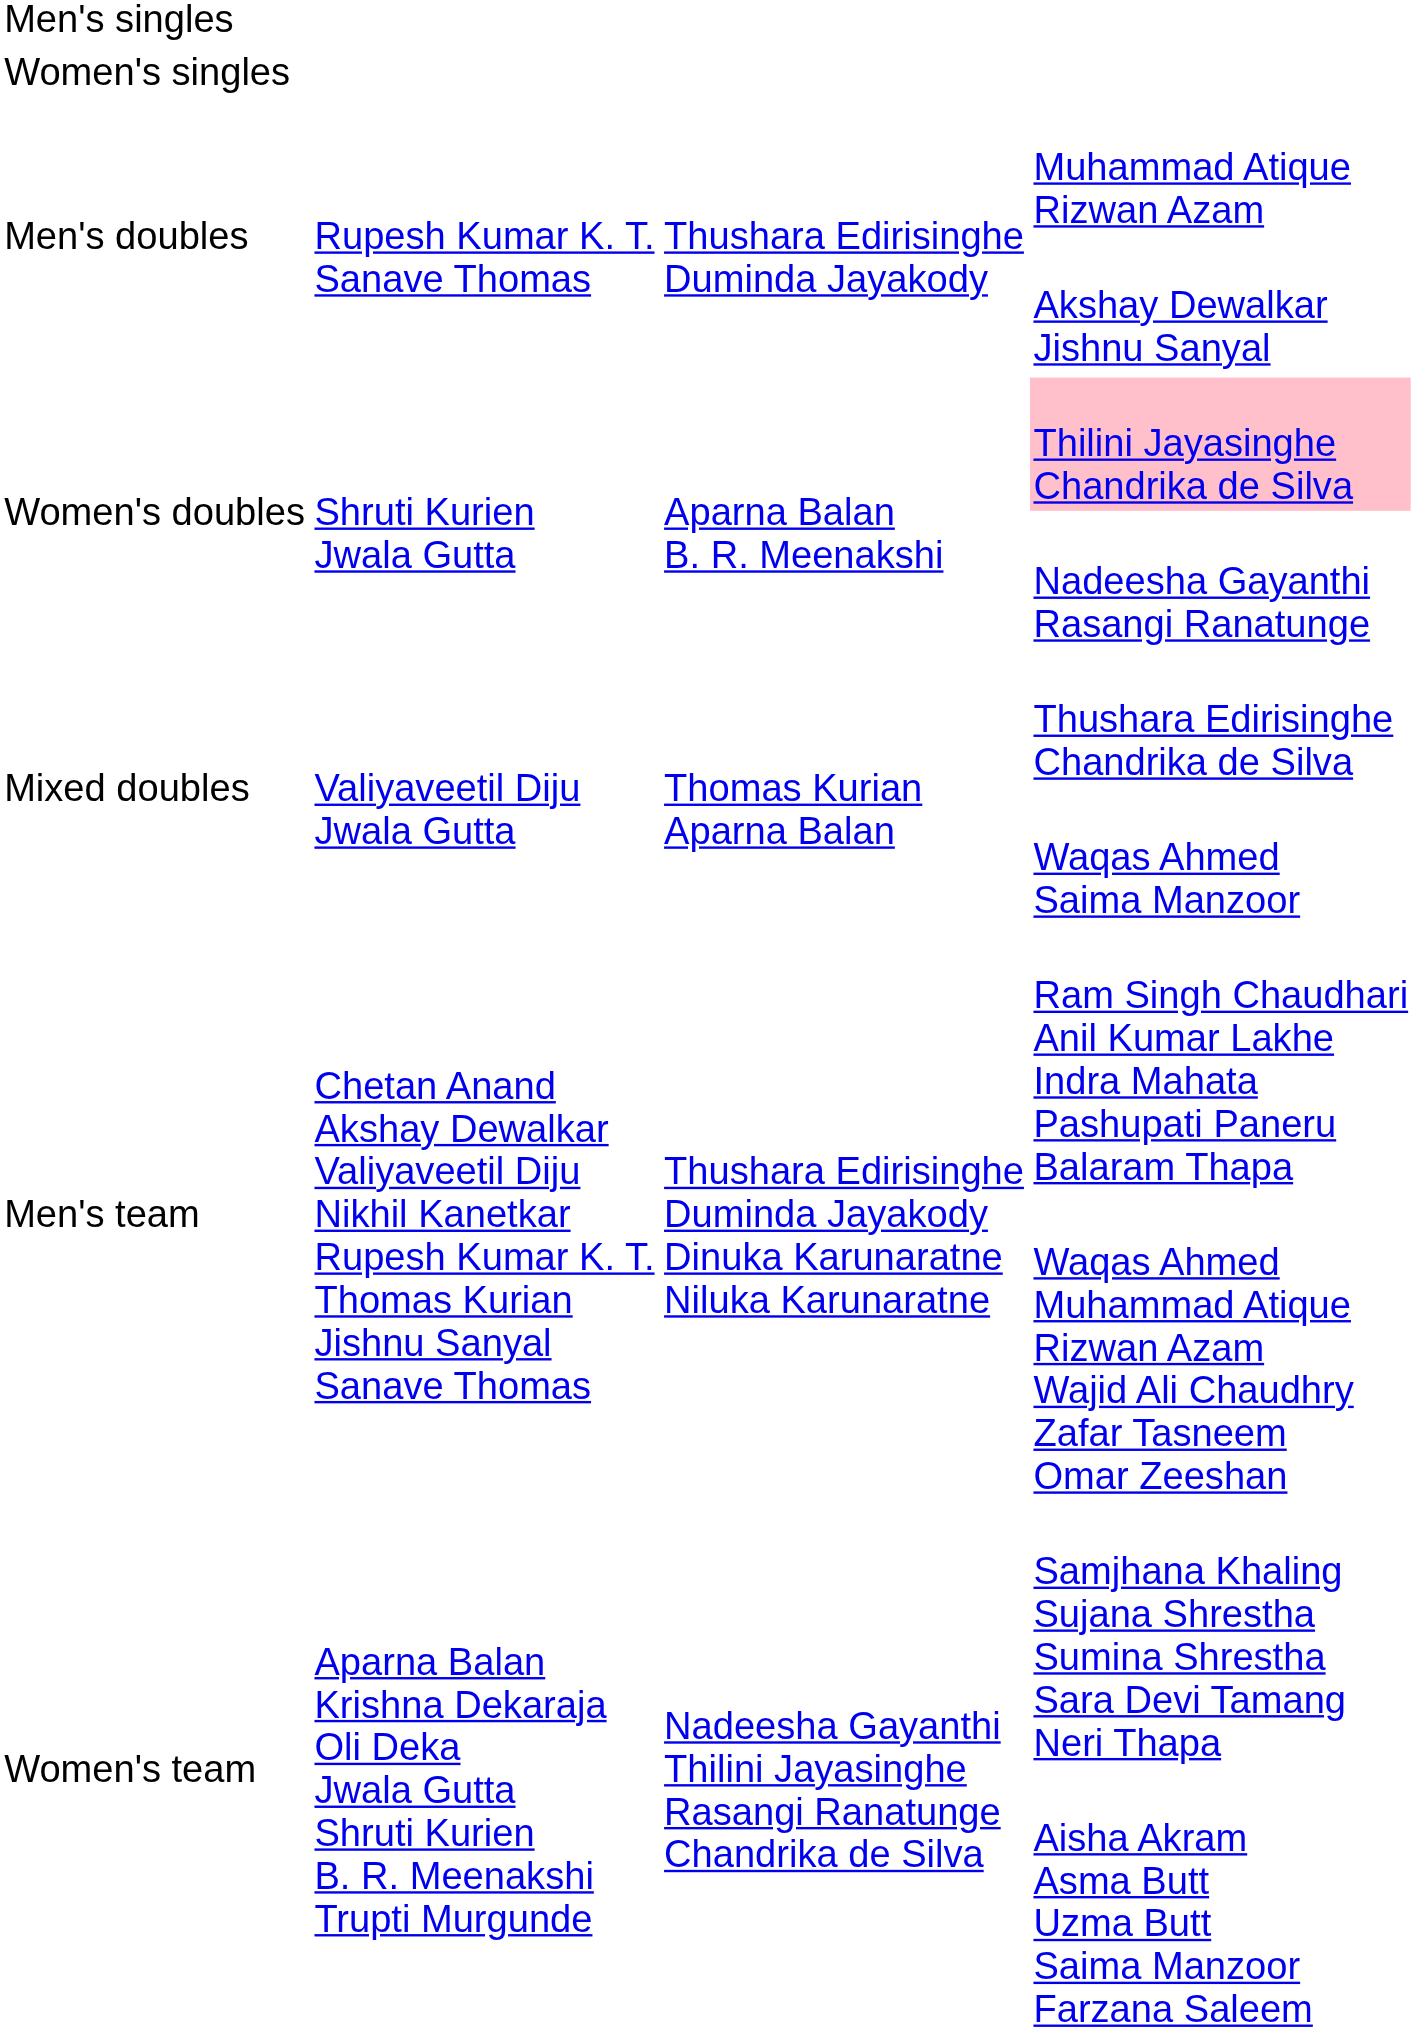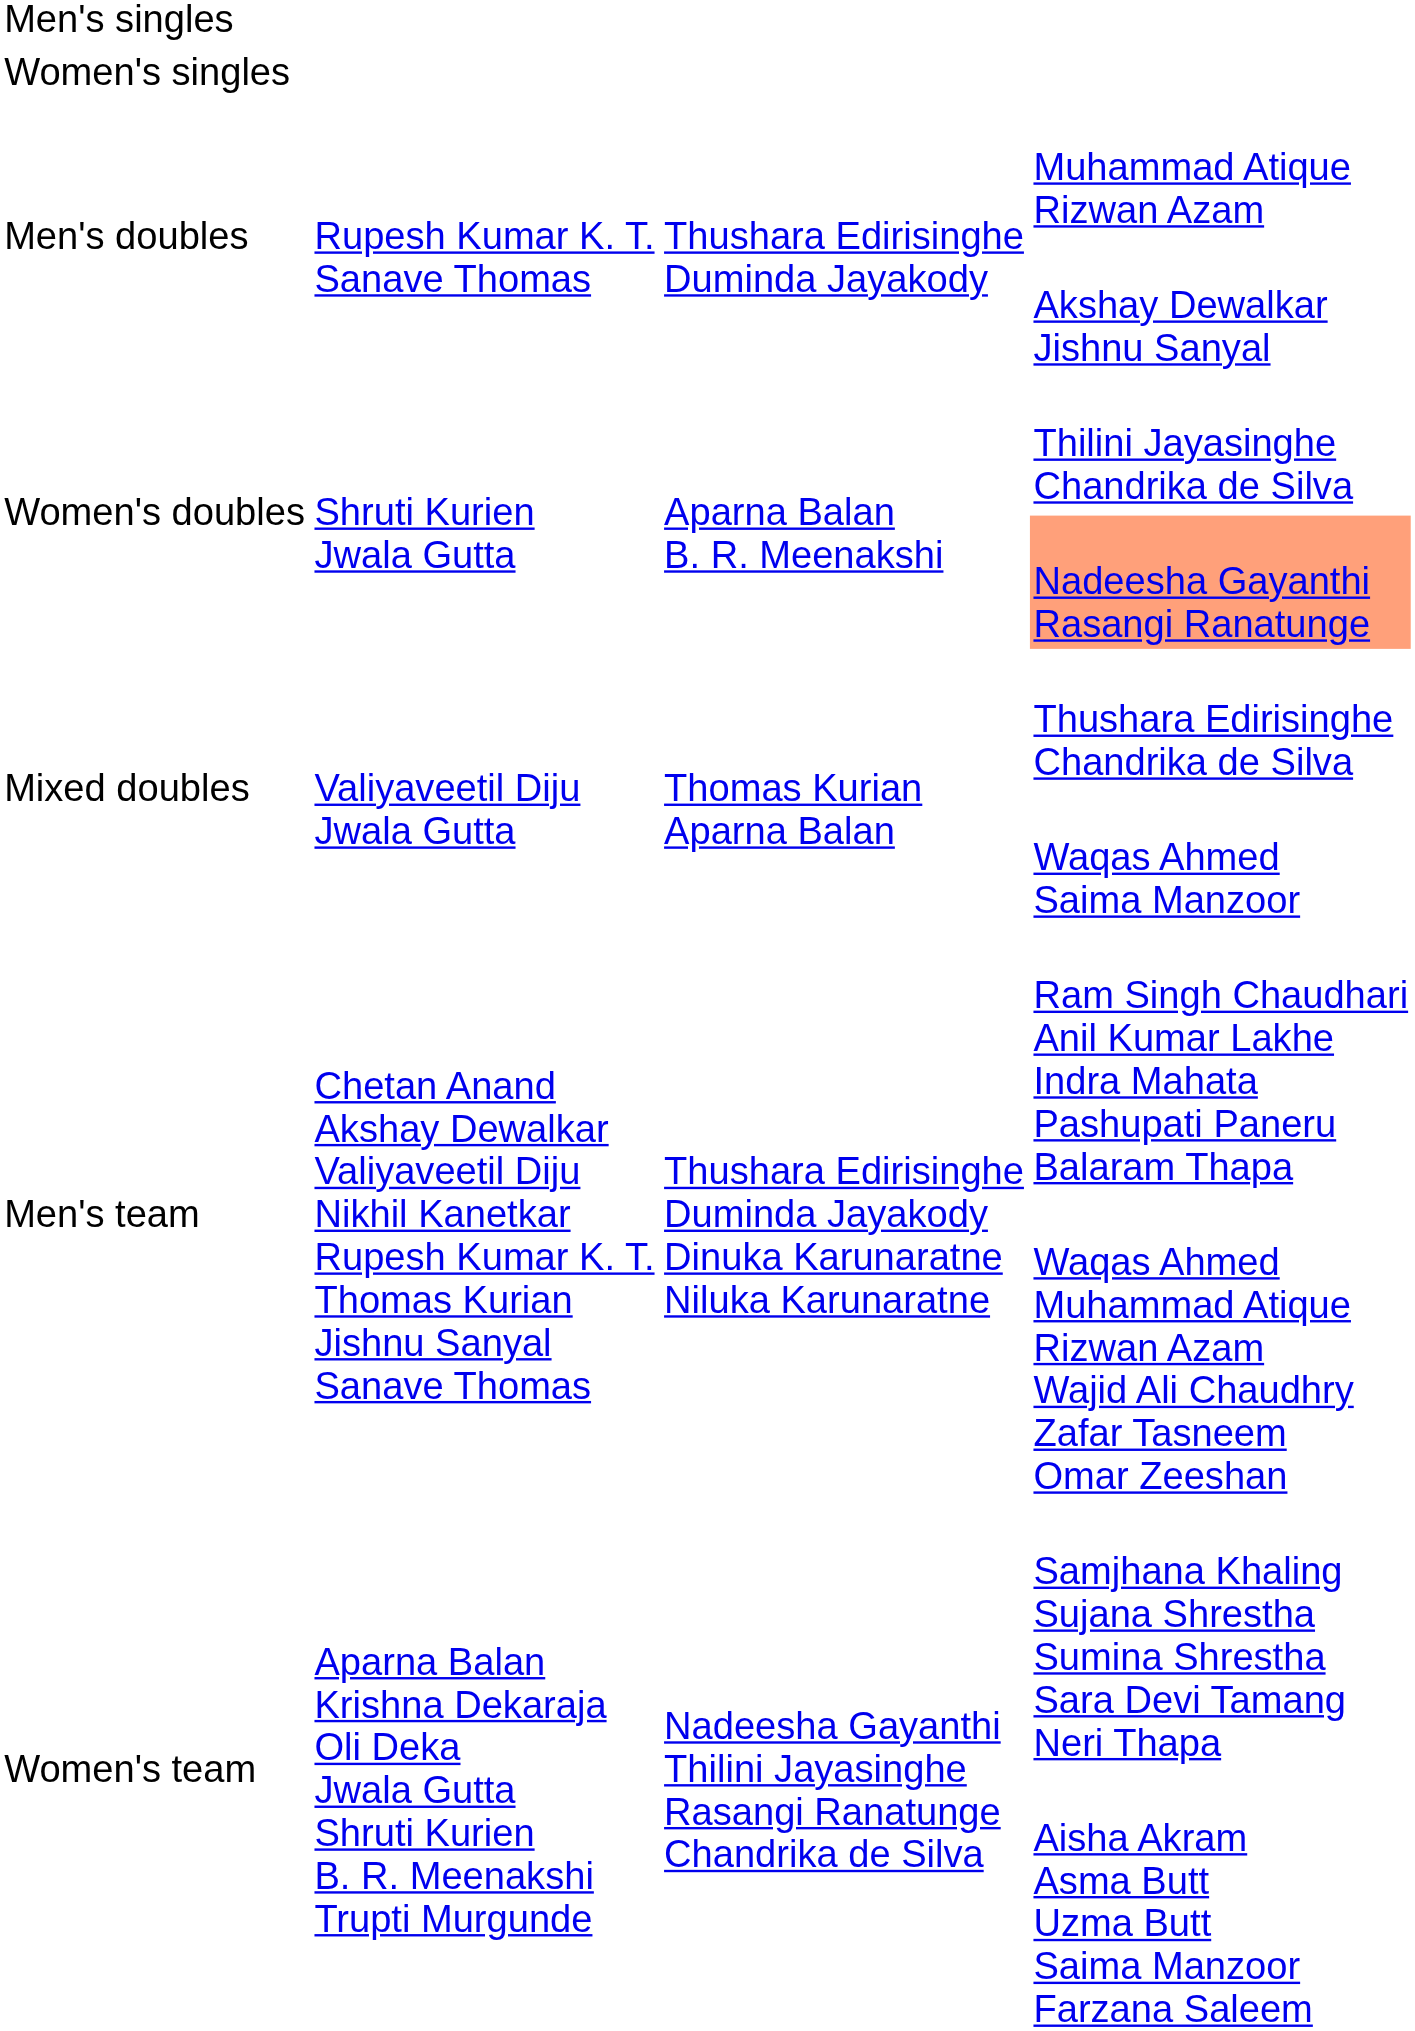(1193, 464) pink background -> (1193, 464) no background
(1202, 602) no background -> (1202, 602) lightsalmon background
